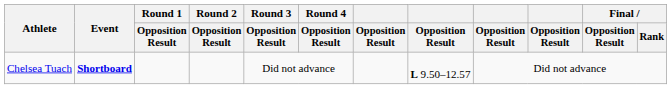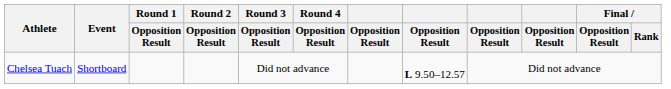(105, 68) bold -> (102, 68) normal
